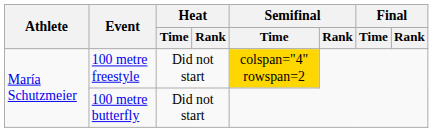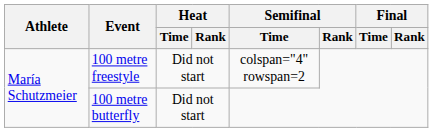(274, 68) gold background -> (274, 68) no background
